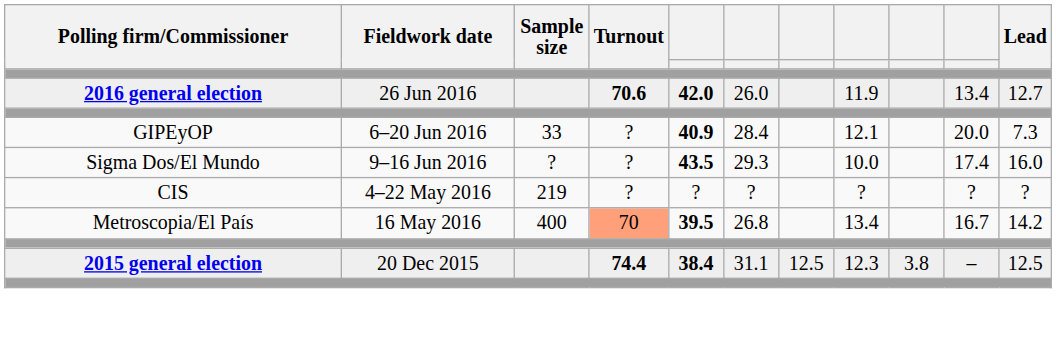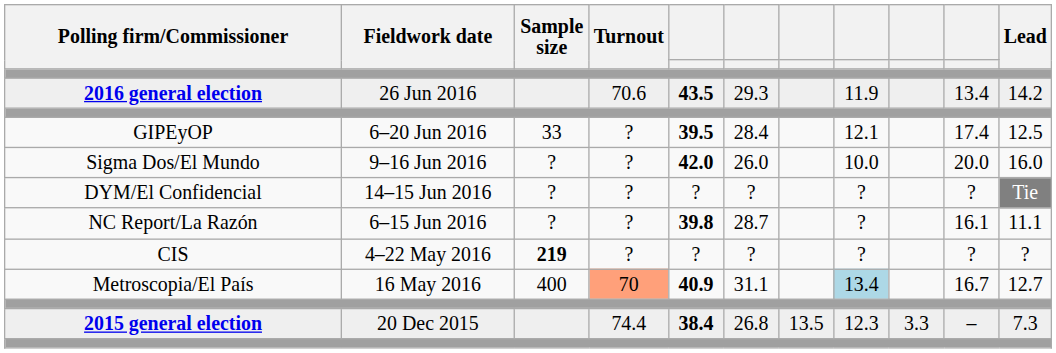(629, 93) bold -> (629, 93) normal
(696, 93) 42.0 -> (696, 93) 43.5
(751, 93) 26.0 -> (751, 93) 29.3
(1025, 93) 12.7 -> (1025, 93) 14.2
(696, 132) 40.9 -> (696, 132) 39.5
(972, 132) 20.0 -> (972, 132) 17.4
(1025, 132) 7.3 -> (1025, 132) 12.5
(696, 162) 43.5 -> (696, 162) 42.0
(751, 162) 29.3 -> (751, 162) 26.0
(972, 162) 17.4 -> (972, 162) 20.0
+ row: (173, 193)
+ row: (173, 223)
(552, 193) normal -> (552, 253) bold
(696, 223) 39.5 -> (696, 283) 40.9
(751, 223) 26.8 -> (751, 283) 31.1
(861, 223) no background -> (861, 283) lightblue background
(1025, 223) 14.2 -> (1025, 283) 12.7
(629, 262) bold -> (629, 323) normal
(751, 262) 31.1 -> (751, 323) 26.8
(806, 262) 12.5 -> (806, 323) 13.5
(916, 262) 3.8 -> (916, 323) 3.3
(1025, 262) 12.5 -> (1025, 323) 7.3
